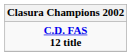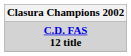(66, 36) no background -> (66, 36) lightgrey background
